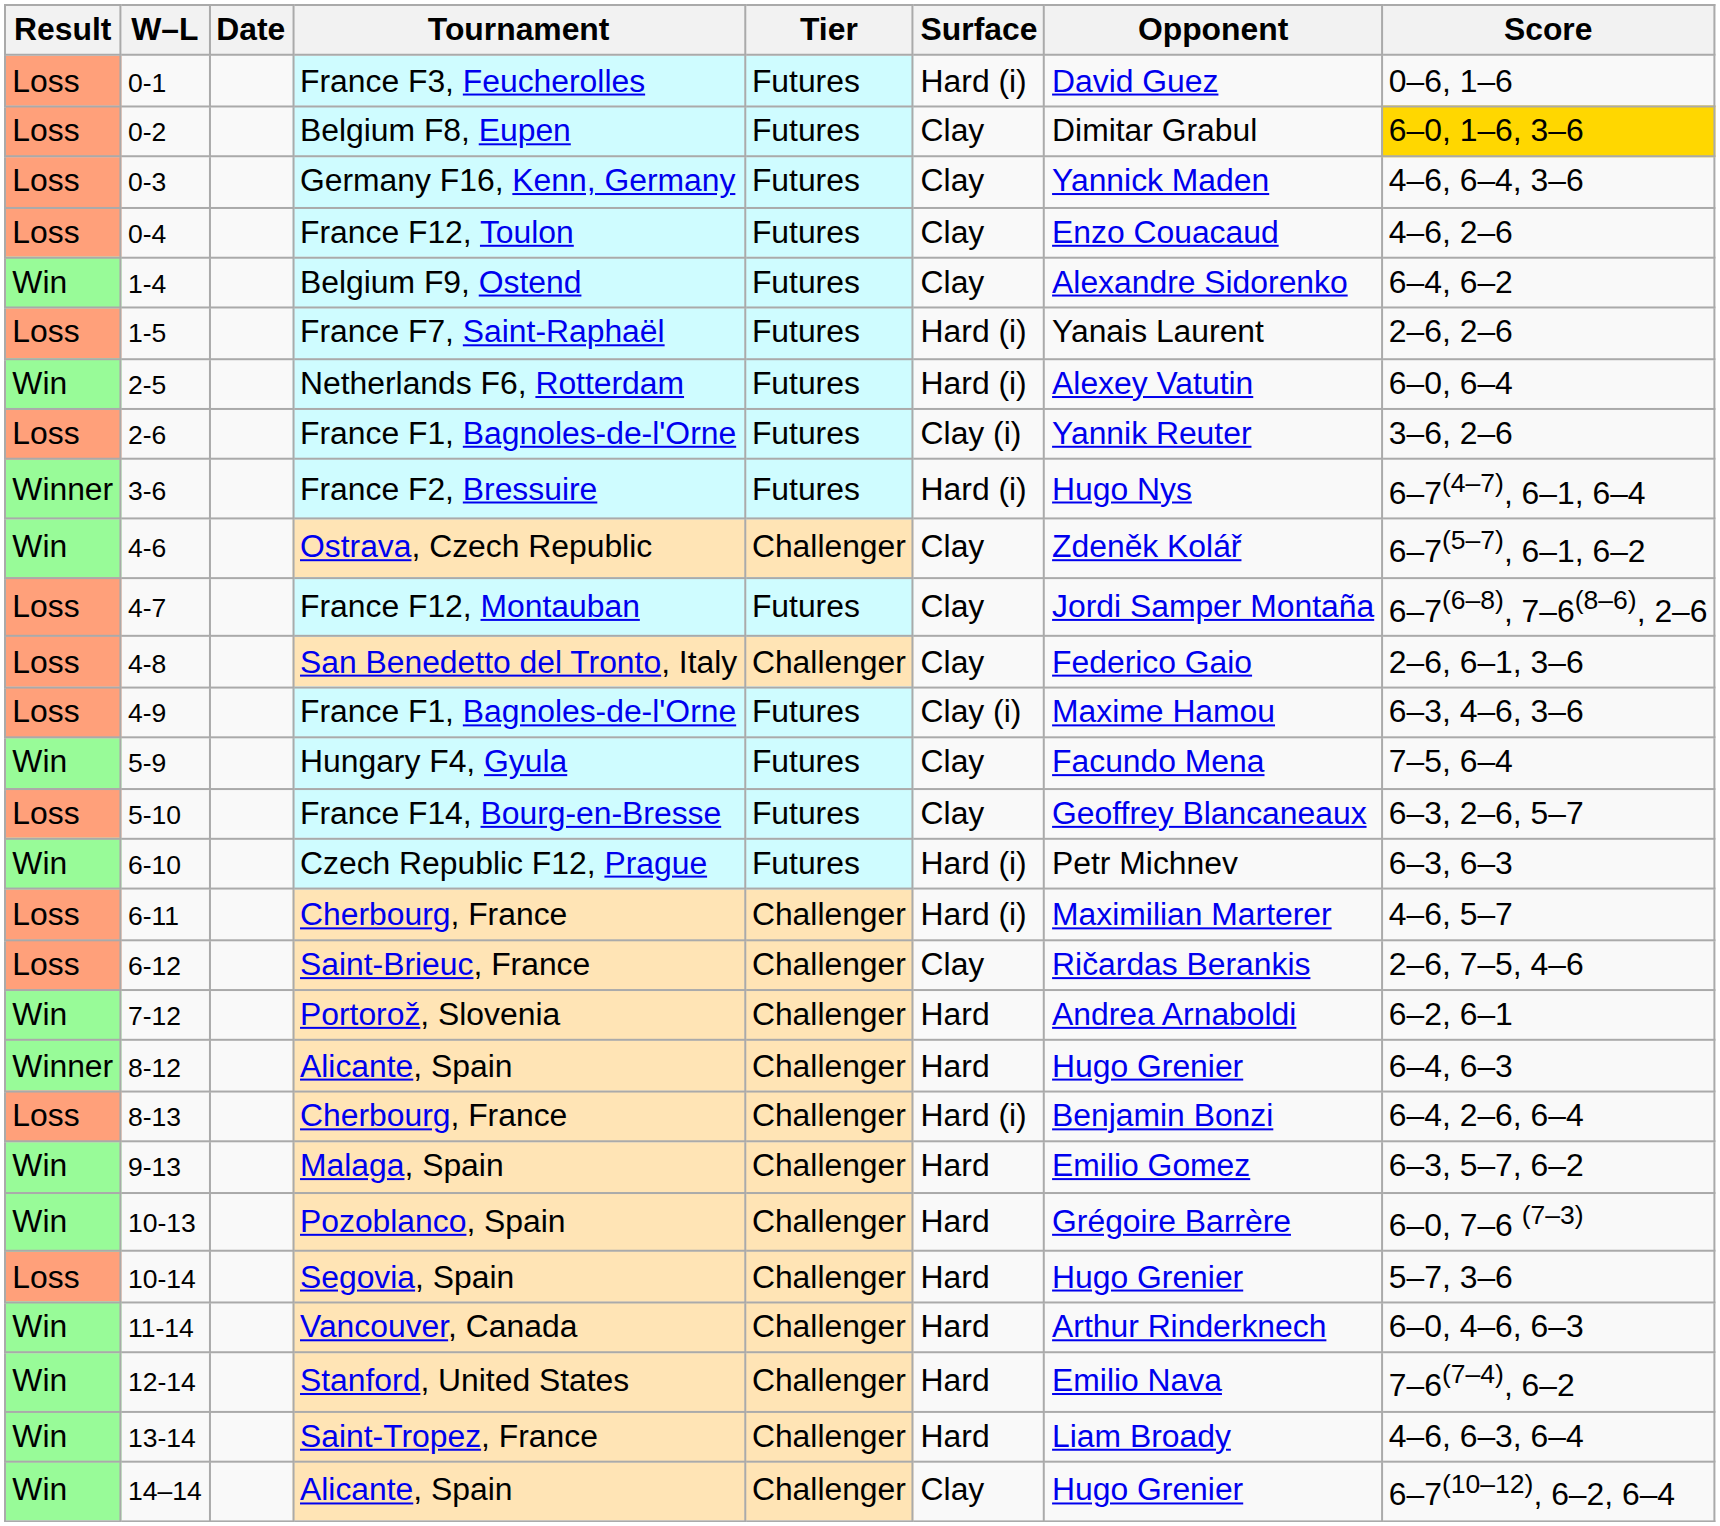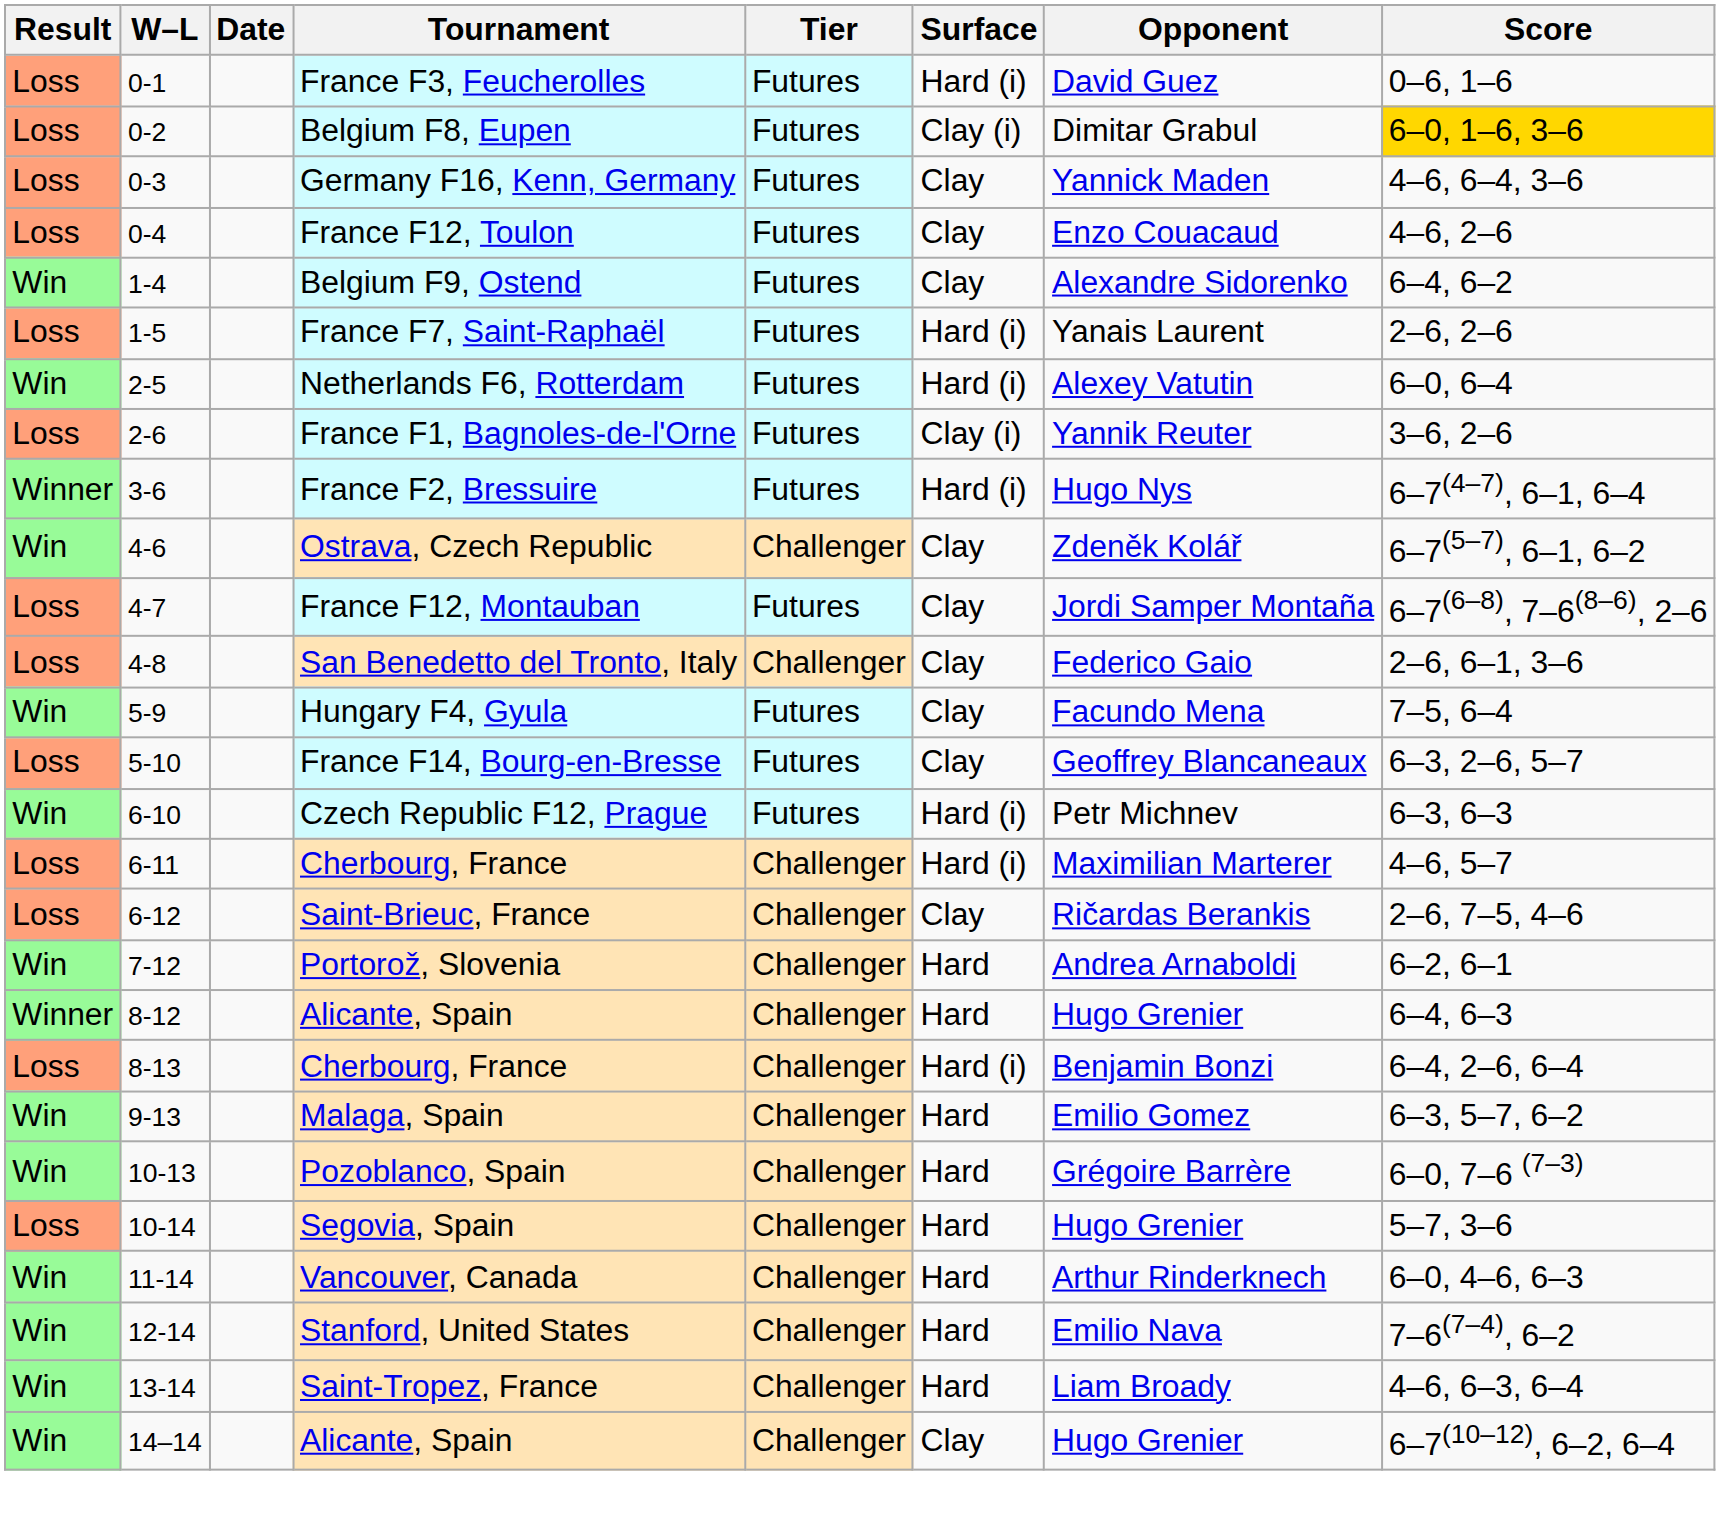(952, 130) Clay -> (971, 130) Clay (i)
- row: (147, 714)
